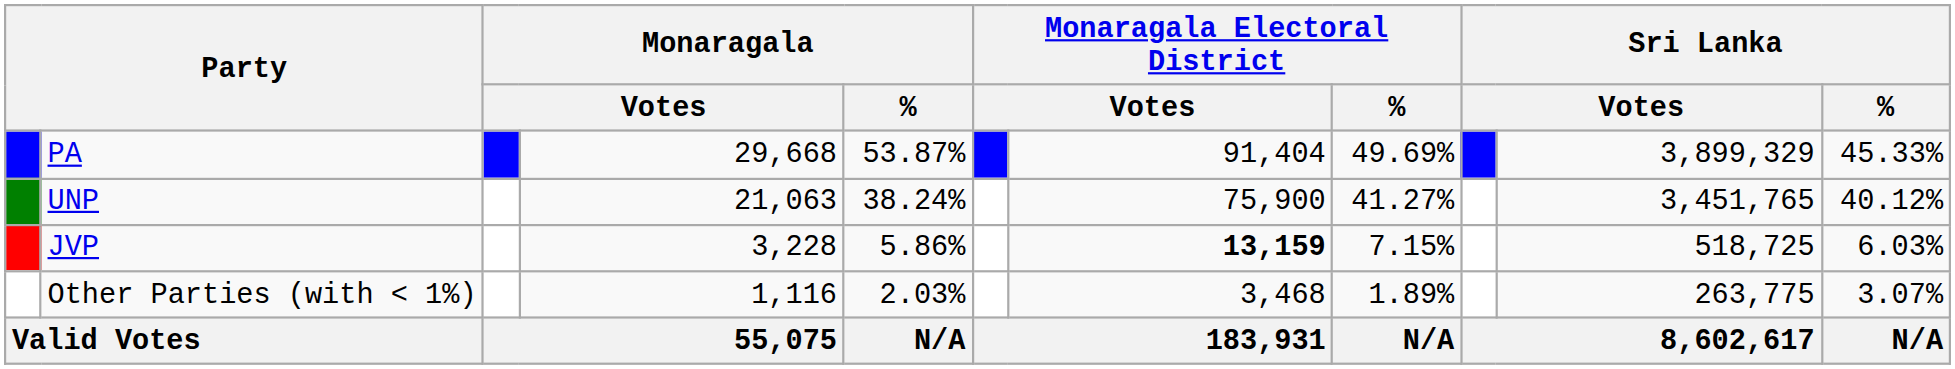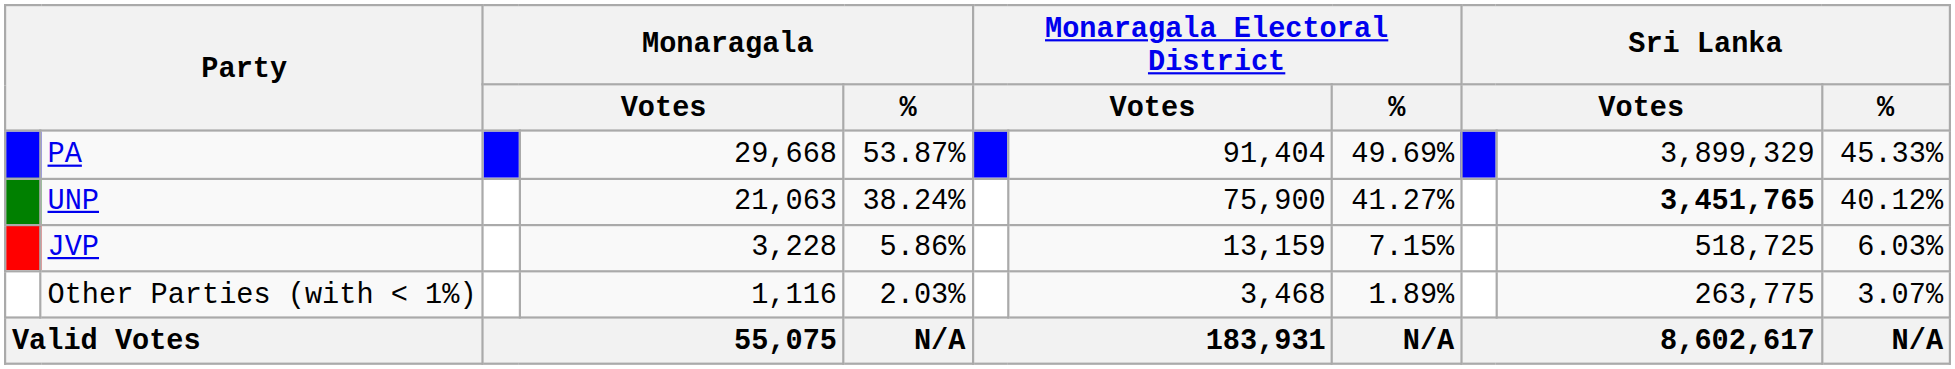(1737, 201) normal -> (1737, 201) bold
(1274, 248) bold -> (1274, 248) normal
